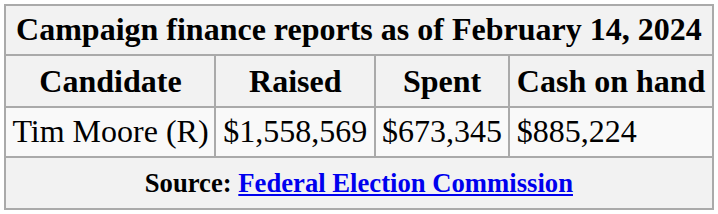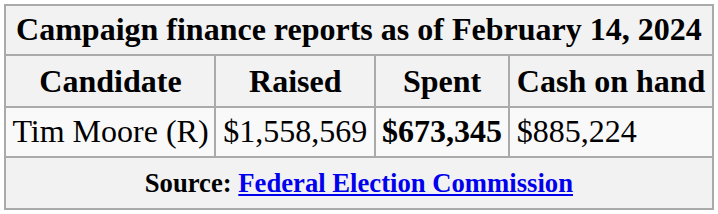(442, 131) normal -> (442, 131) bold
